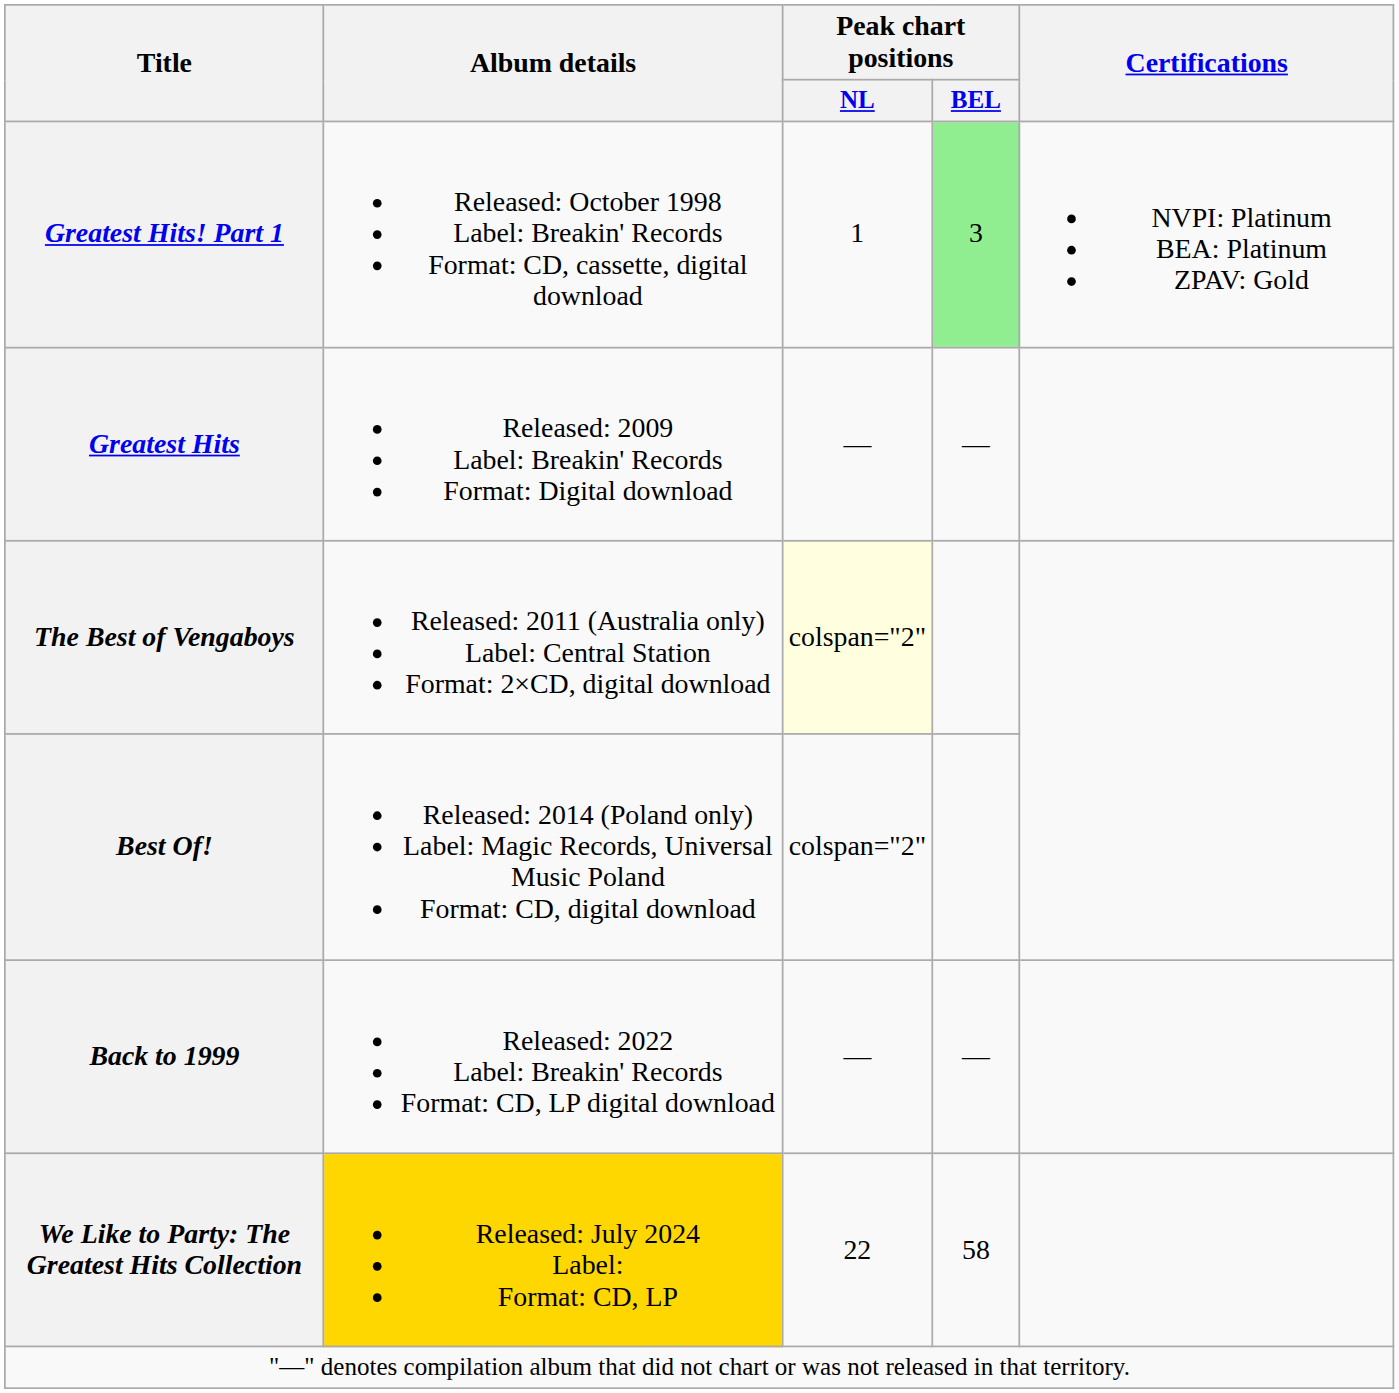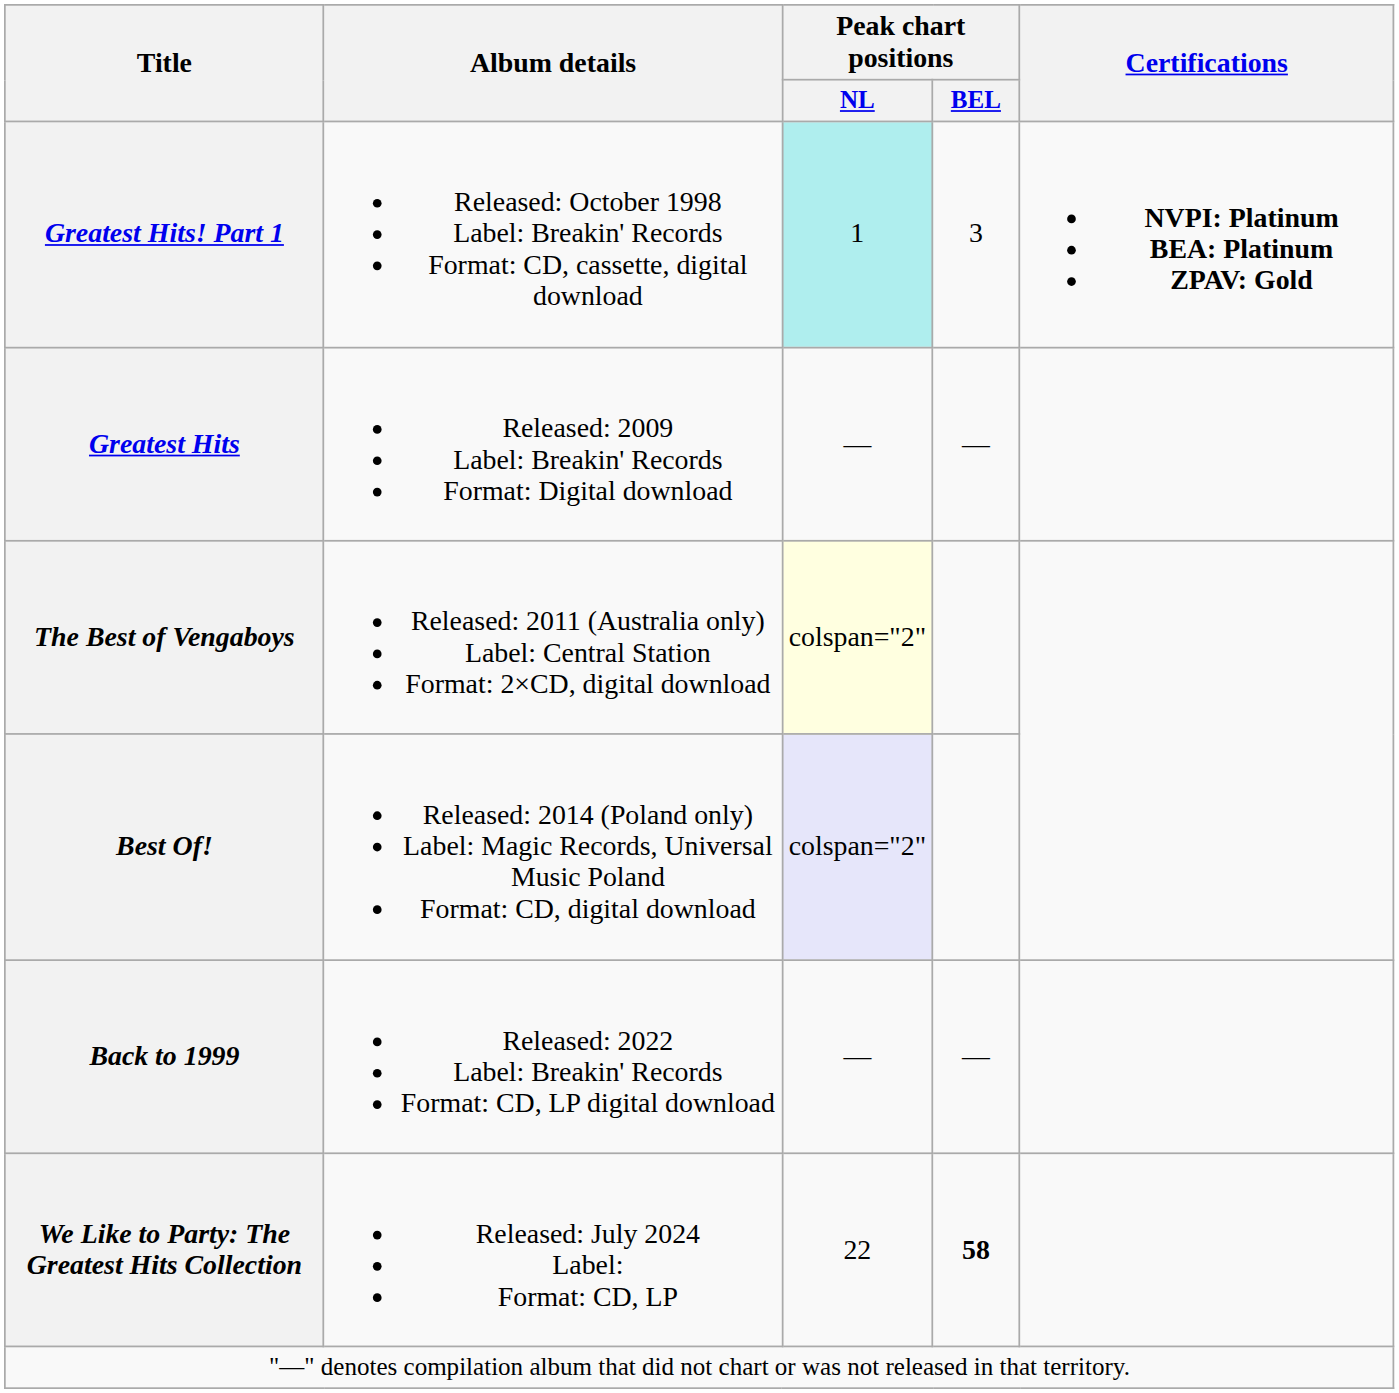(857, 233) no background -> (857, 233) paleturquoise background
(976, 233) lightgreen background -> (976, 233) no background
(1207, 250) normal -> (1207, 250) bold
(857, 846) no background -> (857, 846) lavender background
(553, 1266) gold background -> (553, 1266) no background
(976, 1249) normal -> (976, 1249) bold
